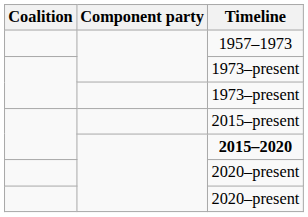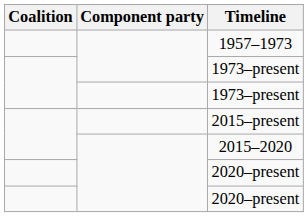(255, 146) bold -> (255, 146) normal
